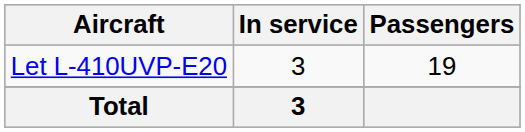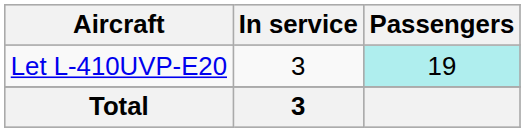(442, 65) no background -> (442, 65) paleturquoise background
